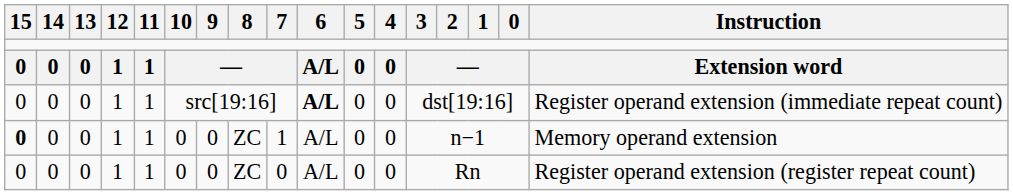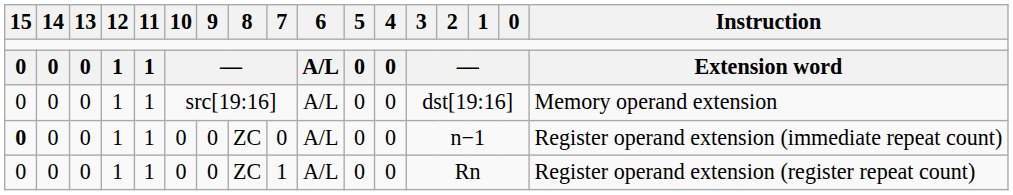(321, 102) bold -> (321, 102) normal
(768, 102) Register operand extension (immediate repeat count) -> (656, 102) Memory operand extension
(282, 137) 1 -> (282, 137) 0
(656, 137) Memory operand extension -> (768, 137) Register operand extension (immediate repeat count)
(282, 172) 0 -> (282, 172) 1
